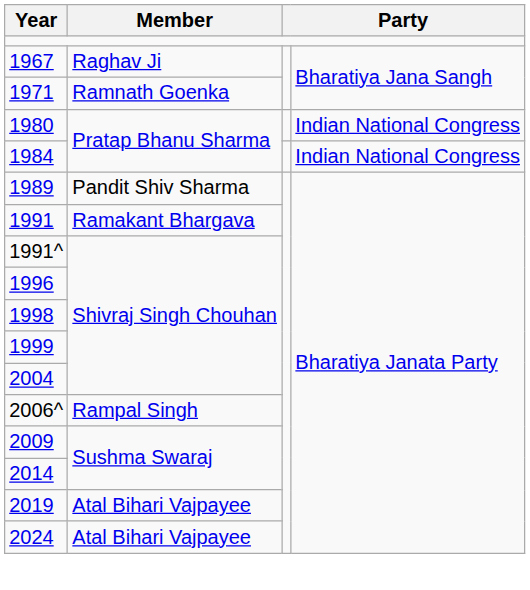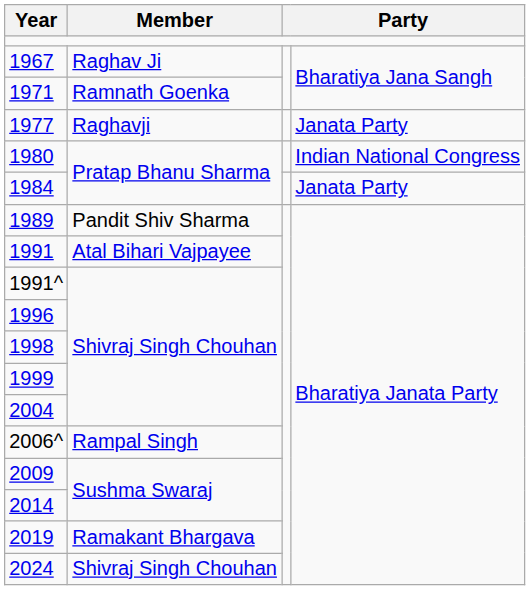+ row: (31, 124)
(408, 156) Indian National Congress -> (352, 188) Janata Party
(164, 219) Ramakant Bhargava -> (162, 251) Atal Bihari Vajpayee
(162, 505) Atal Bihari Vajpayee -> (164, 537) Ramakant Bhargava
(162, 537) Atal Bihari Vajpayee -> (175, 568) Shivraj Singh Chouhan
